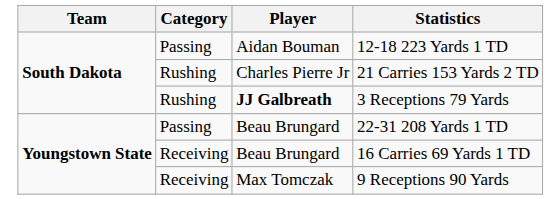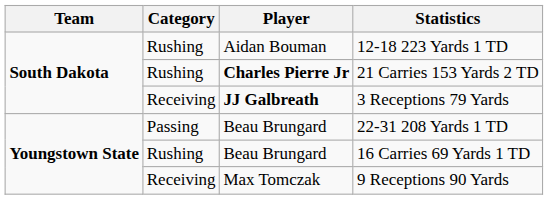(186, 45) Passing -> (175, 45) Rushing
(293, 72) normal -> (286, 72) bold
(188, 99) Rushing -> (181, 99) Receiving
(194, 153) Receiving -> (175, 153) Rushing
